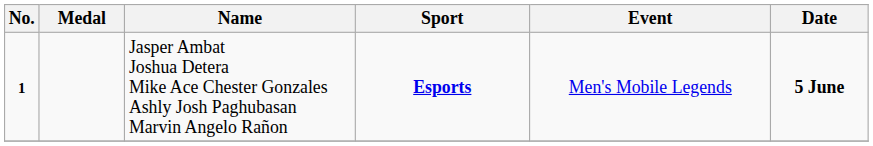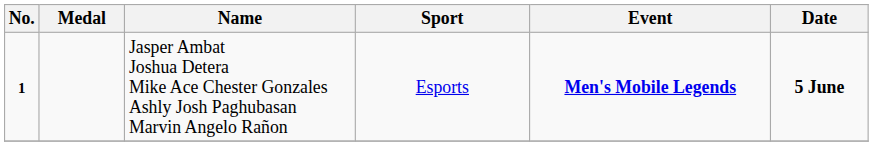(442, 86) bold -> (442, 86) normal
(650, 86) normal -> (650, 86) bold
